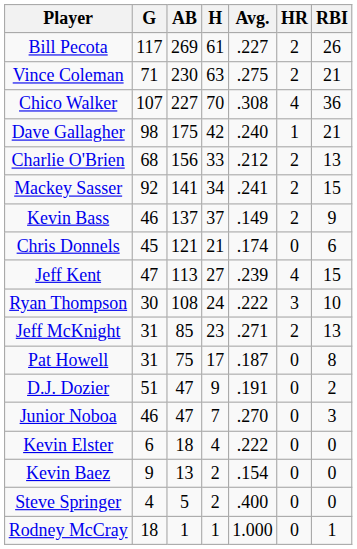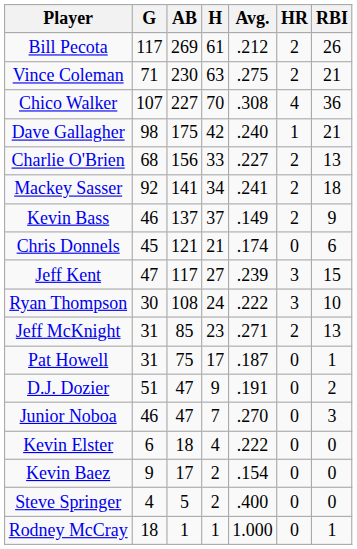(253, 47) .227 -> (253, 47) .212
(253, 160) .212 -> (253, 160) .227
(332, 189) 15 -> (332, 189) 18
(184, 274) 113 -> (184, 274) 117
(294, 274) 4 -> (294, 274) 3
(332, 359) 8 -> (332, 359) 1
(184, 473) 13 -> (184, 473) 17
